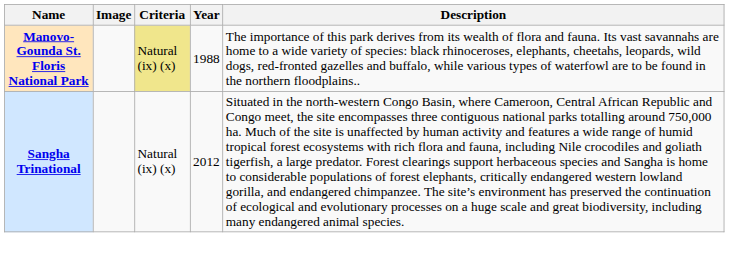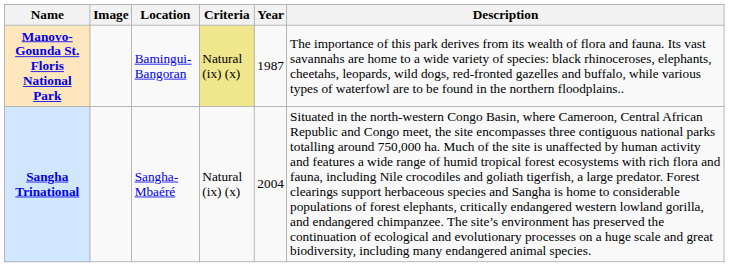+ column: (165, 15)
(206, 58) 1988 -> (271, 65) 1987
(206, 161) 2012 -> (271, 184) 2004
